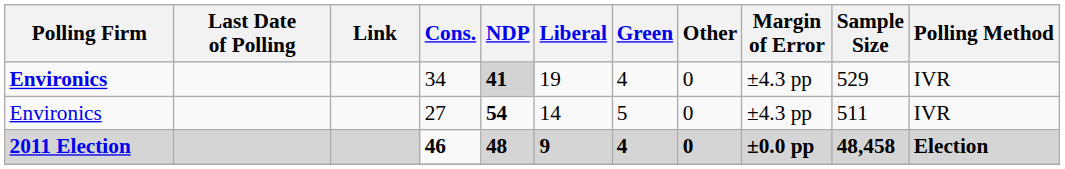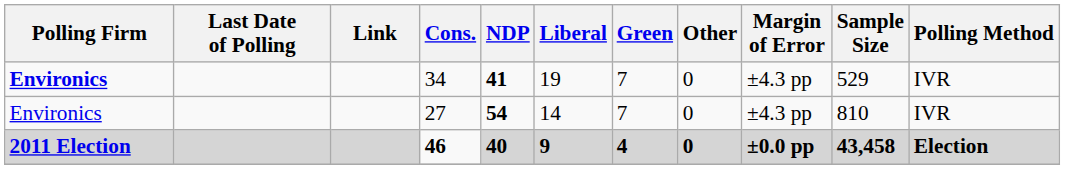(497, 79) lightgrey background -> (497, 79) no background
(622, 79) 4 -> (622, 79) 7
(622, 112) 5 -> (622, 112) 7
(852, 112) 511 -> (853, 112) 810
(497, 146) 48 -> (497, 146) 40
(866, 146) 48,458 -> (866, 146) 43,458
